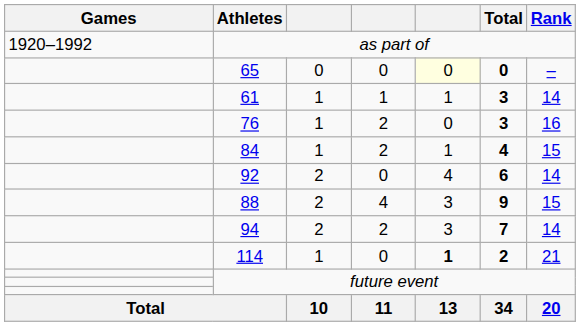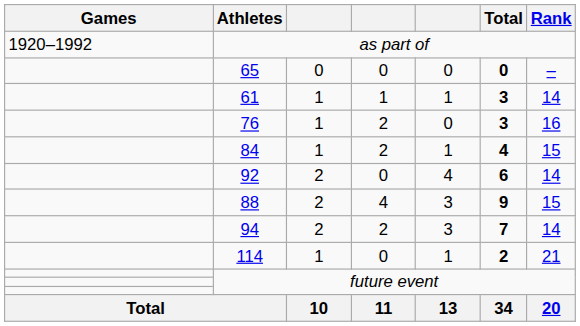(448, 71) lightyellow background -> (448, 71) no background
(448, 256) bold -> (448, 256) normal
